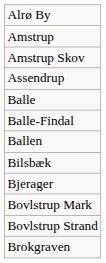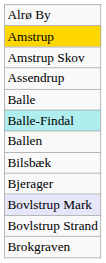(31, 36) no background -> (31, 36) gold background
(41, 120) no background -> (41, 120) paleturquoise background
(50, 204) no background -> (50, 204) lavender background
